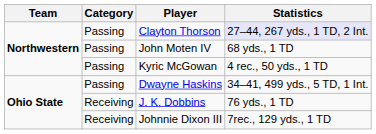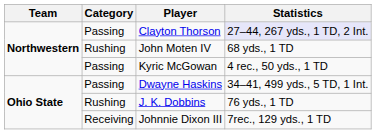(104, 48) Passing -> (105, 48) Rushing
(109, 102) Receiving -> (105, 102) Rushing
